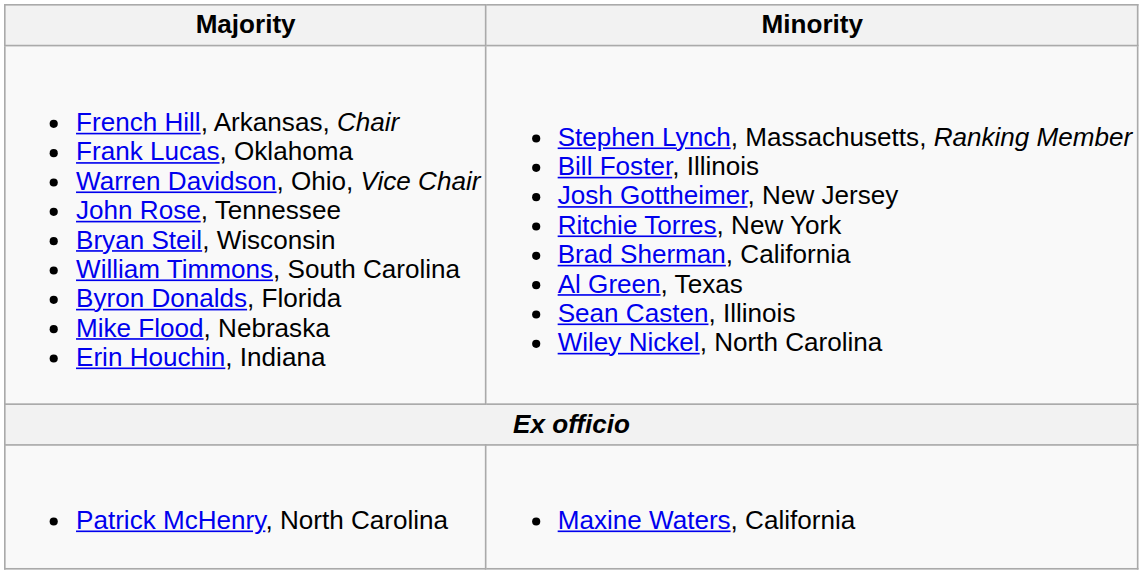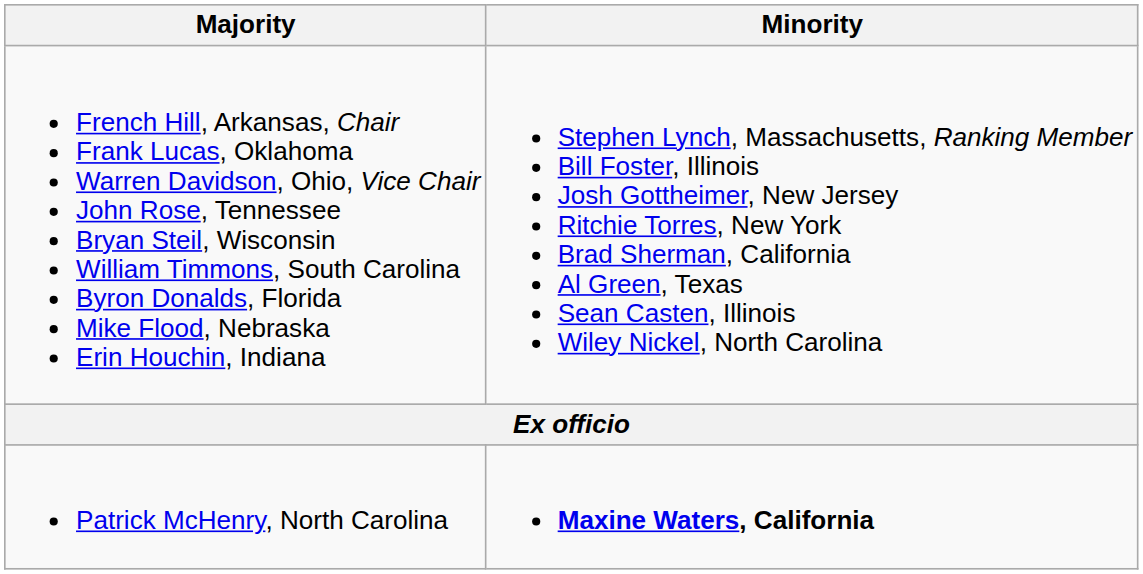(812, 521) normal -> (812, 521) bold
